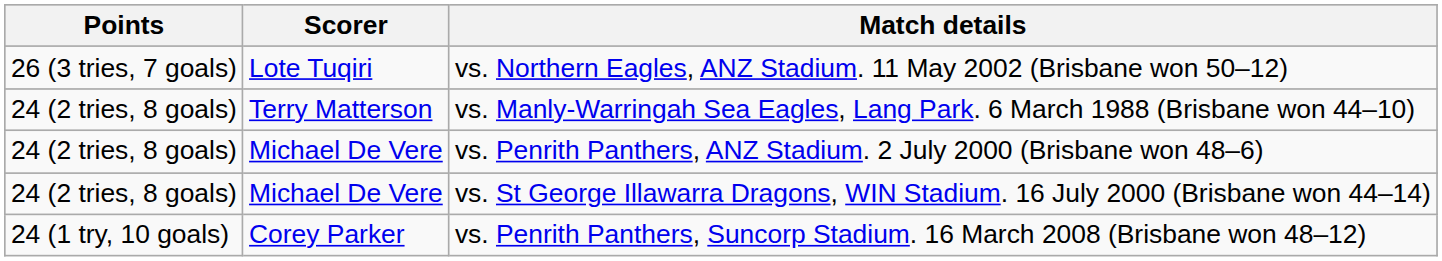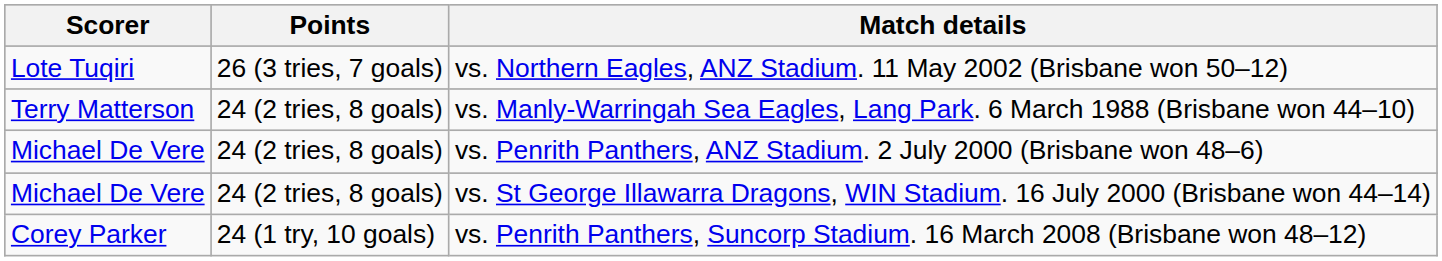columns swapped: (124, 25) <-> (346, 25)
